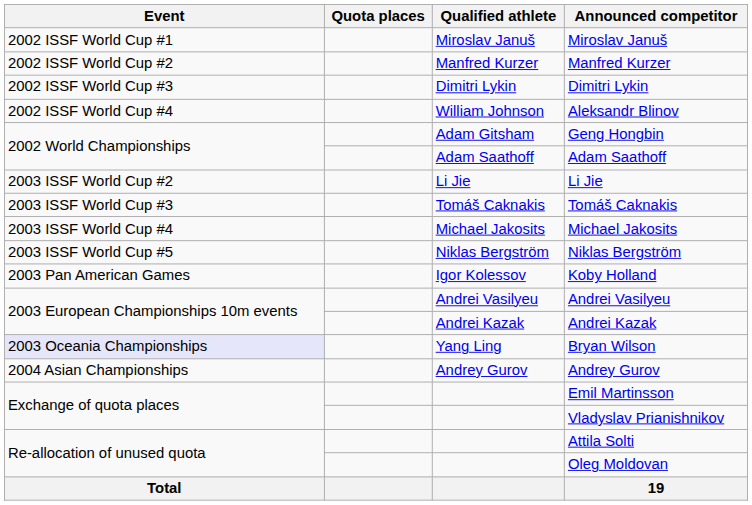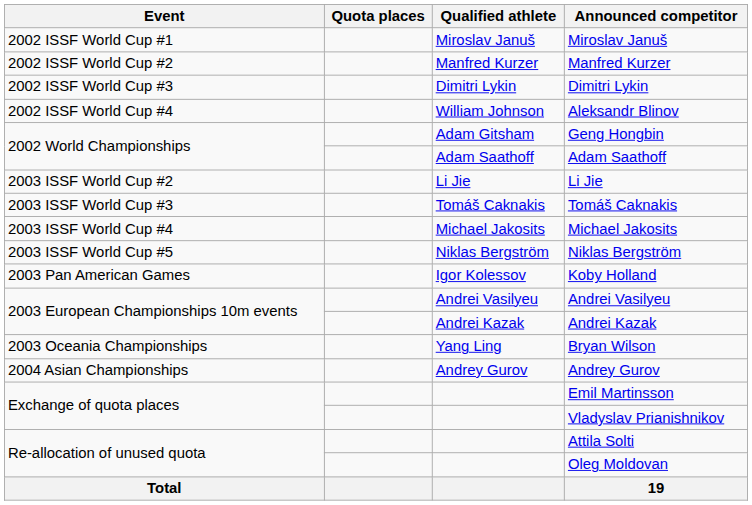(108, 346) lavender background -> (108, 346) no background
